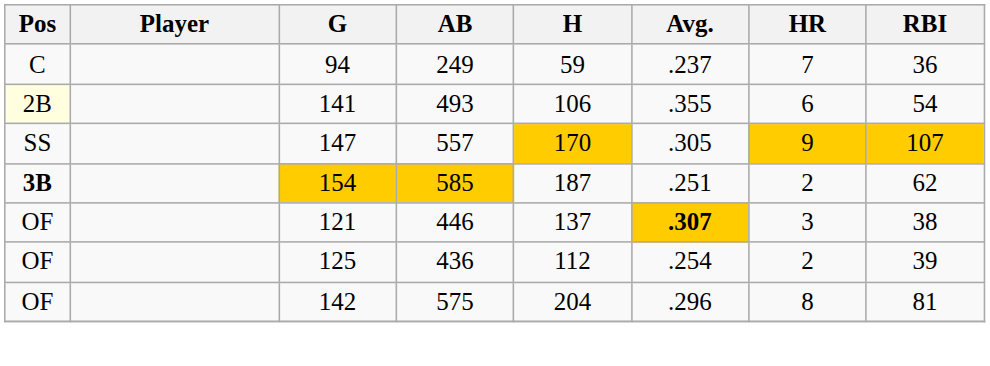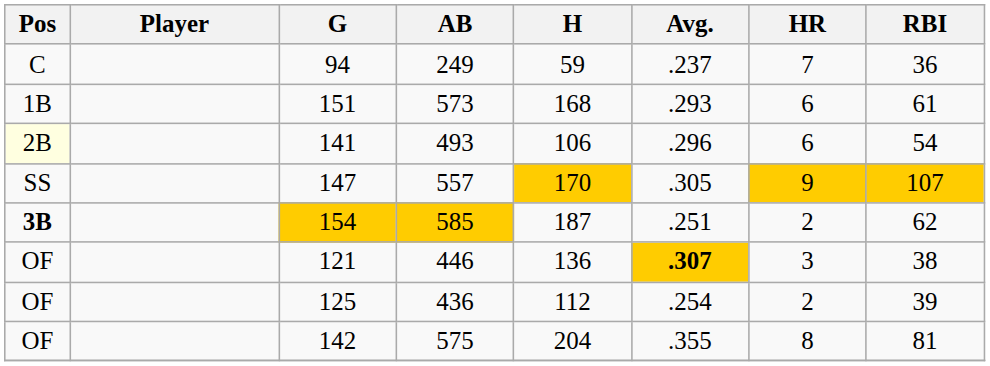+ row: (338, 103)
(690, 103) .355 -> (690, 143) .296
(572, 222) 137 -> (572, 261) 136
(690, 301) .296 -> (690, 340) .355
